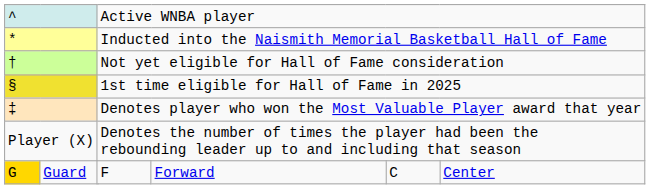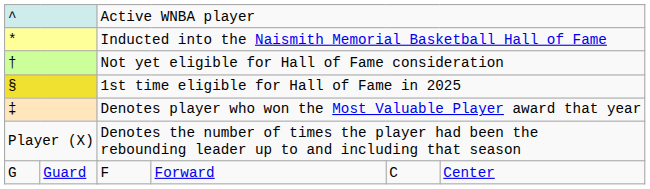(12, 173) gold background -> (12, 173) no background
